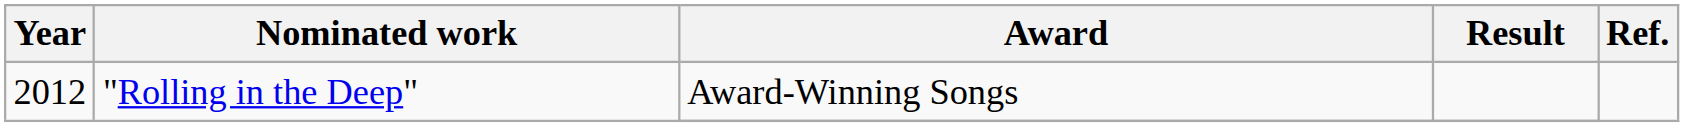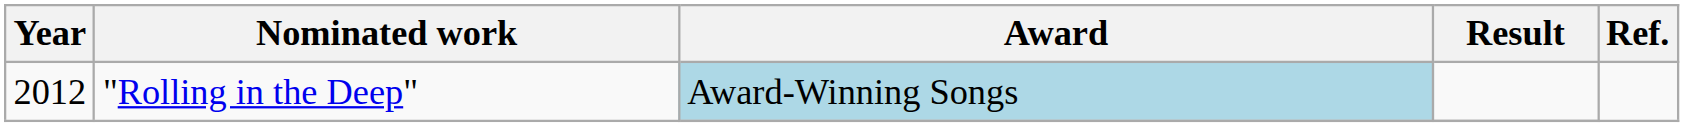(853, 90) no background -> (853, 90) lightblue background
